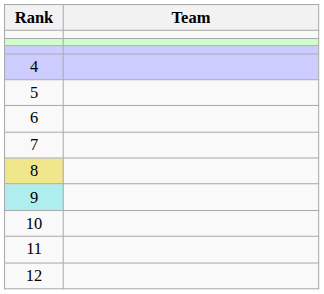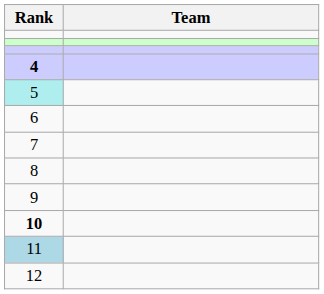(34, 66) normal -> (34, 66) bold
(34, 92) no background -> (34, 92) paleturquoise background
(34, 171) khaki background -> (34, 171) no background
(34, 197) paleturquoise background -> (34, 197) no background
(34, 223) normal -> (34, 223) bold
(34, 249) no background -> (34, 249) lightblue background
